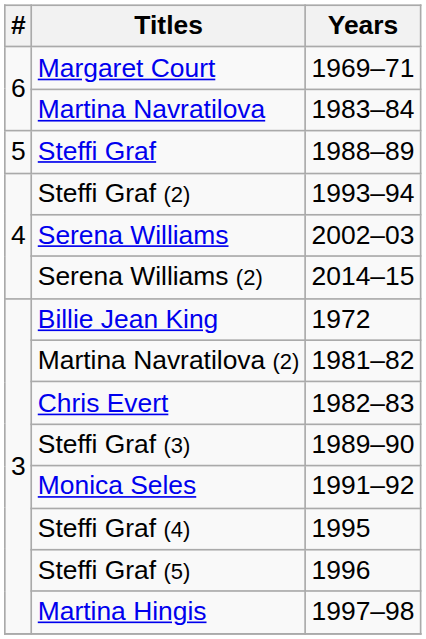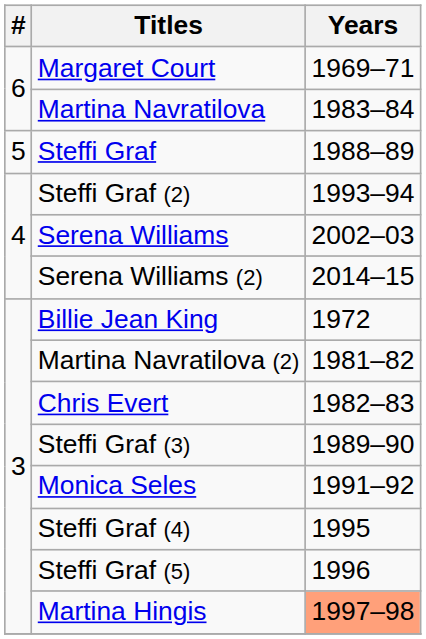(363, 611) no background -> (363, 611) lightsalmon background
